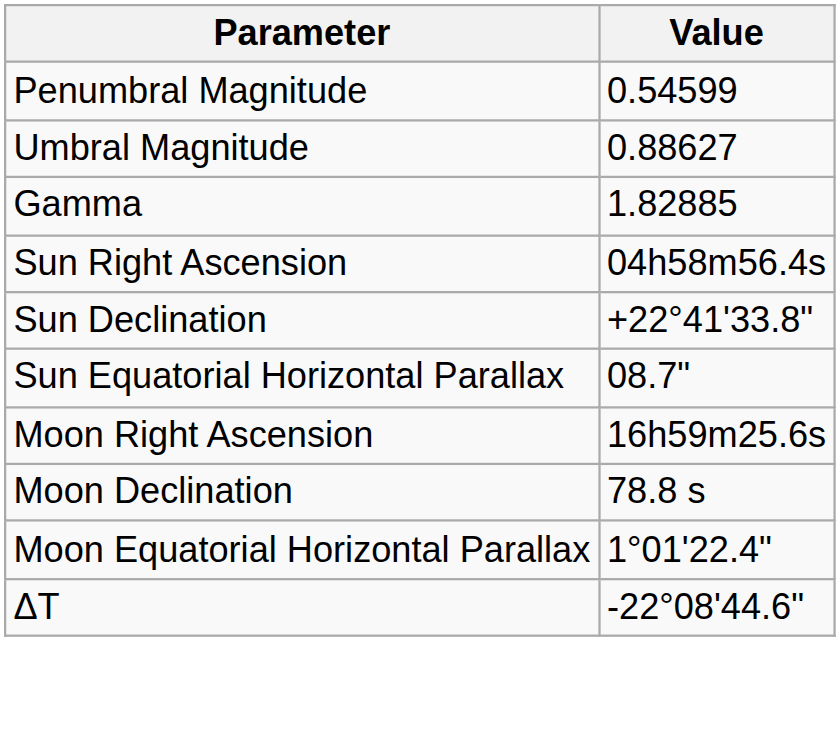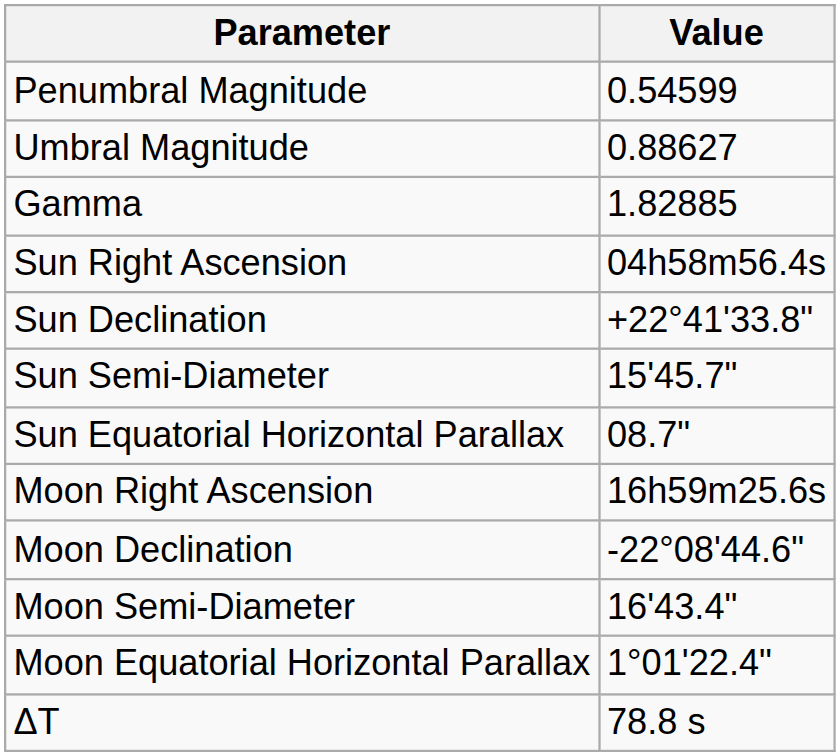+ row: (171, 377)
(656, 491) 78.8 s -> (706, 549) -22°08'44.6"
+ row: (184, 606)
(706, 606) -22°08'44.6" -> (656, 721) 78.8 s
